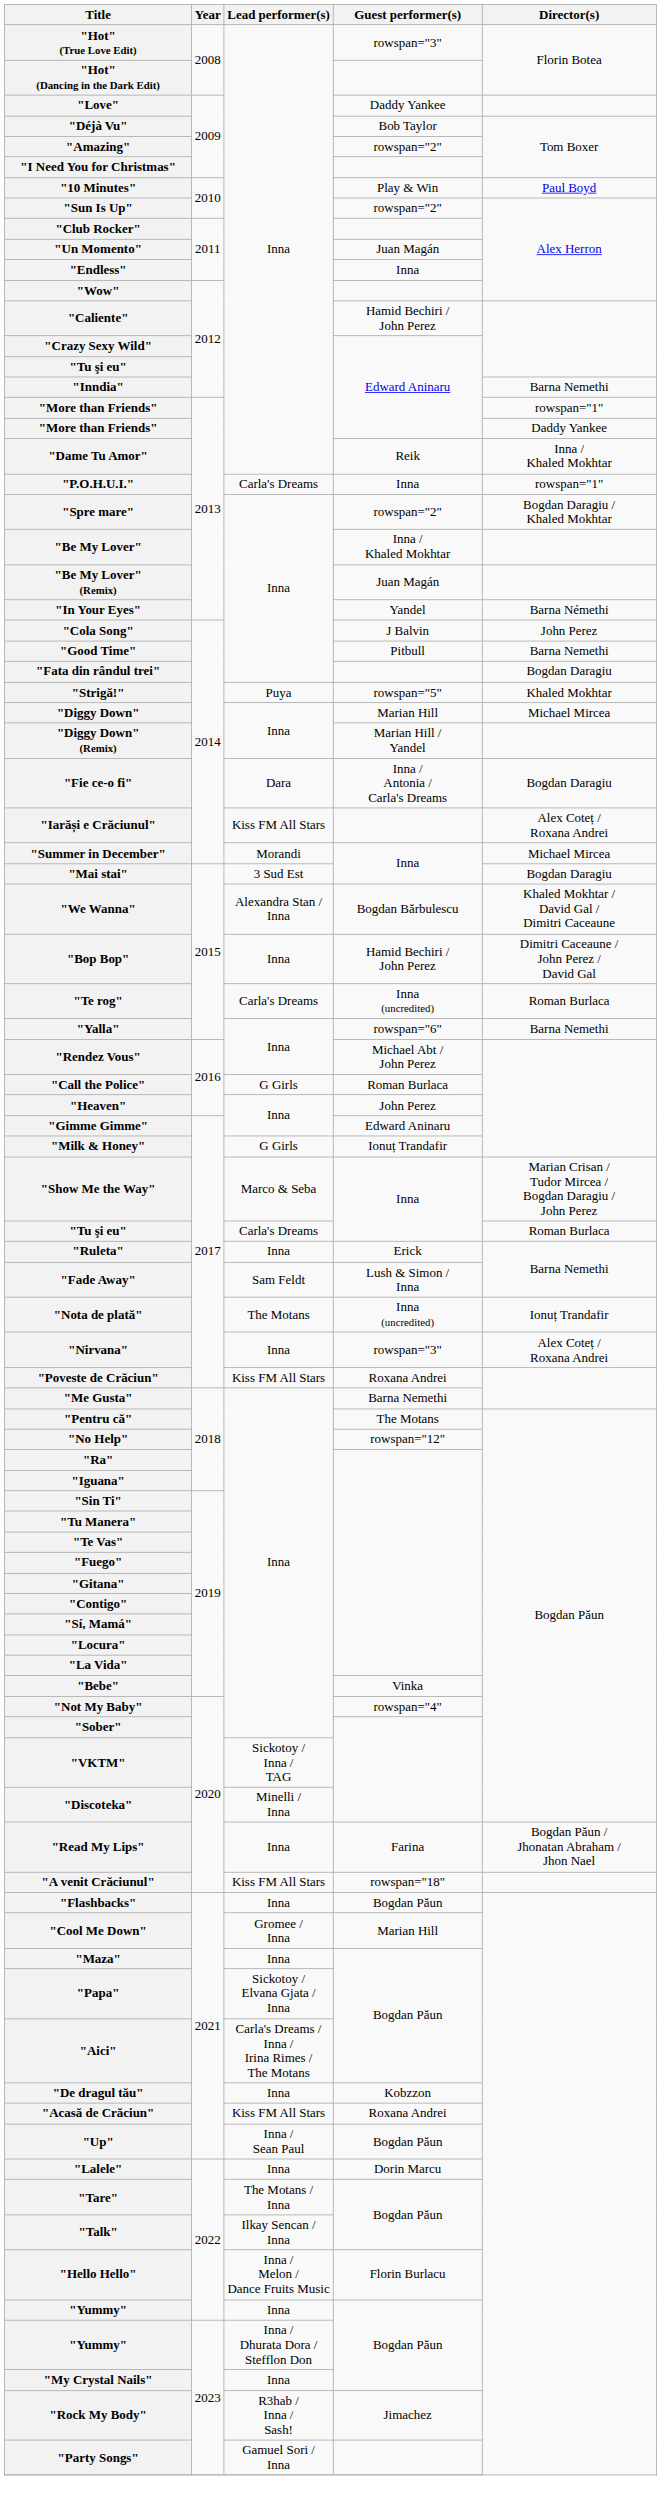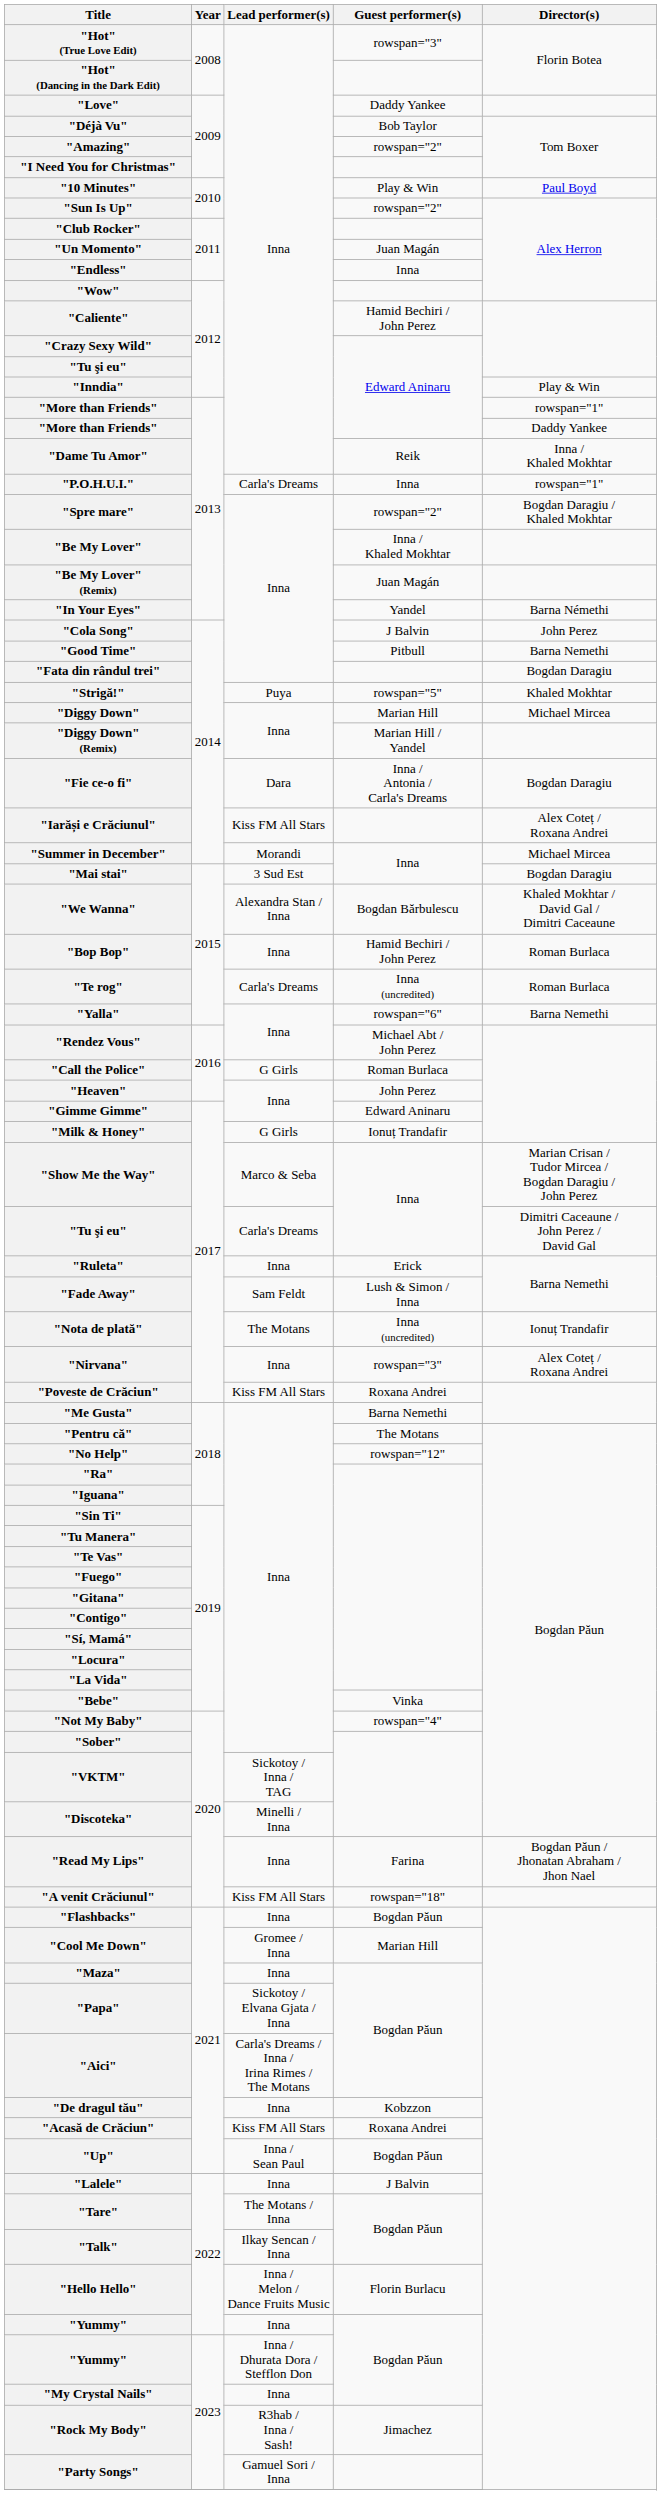(569, 387) Barna Nemethi -> (569, 387) Play & Win
(569, 958) Dimitri Caceaune / John Perez / David Gal -> (569, 951) Roman Burlaca
(569, 1231) Roman Burlaca -> (569, 1231) Dimitri Caceaune / John Perez / David Gal
(408, 2169) Dorin Marcu -> (408, 2183) J Balvin
